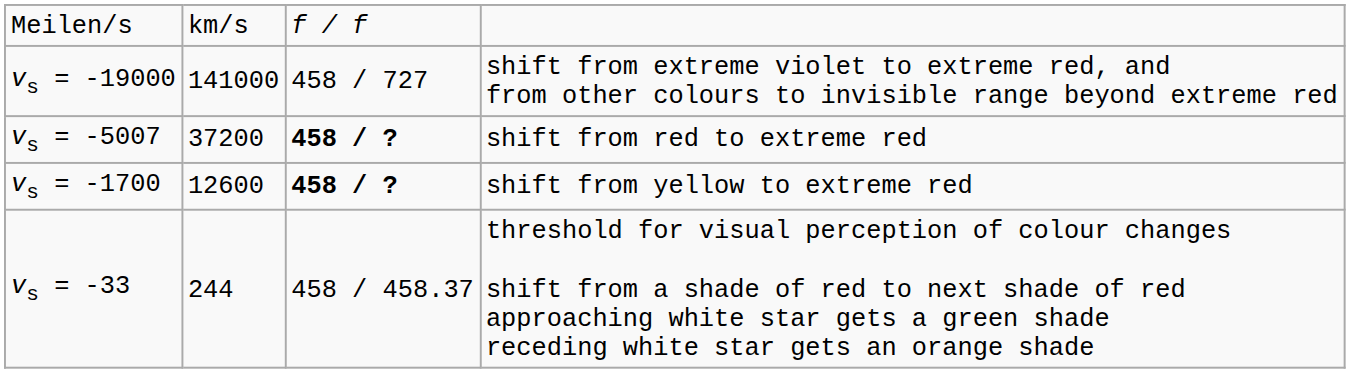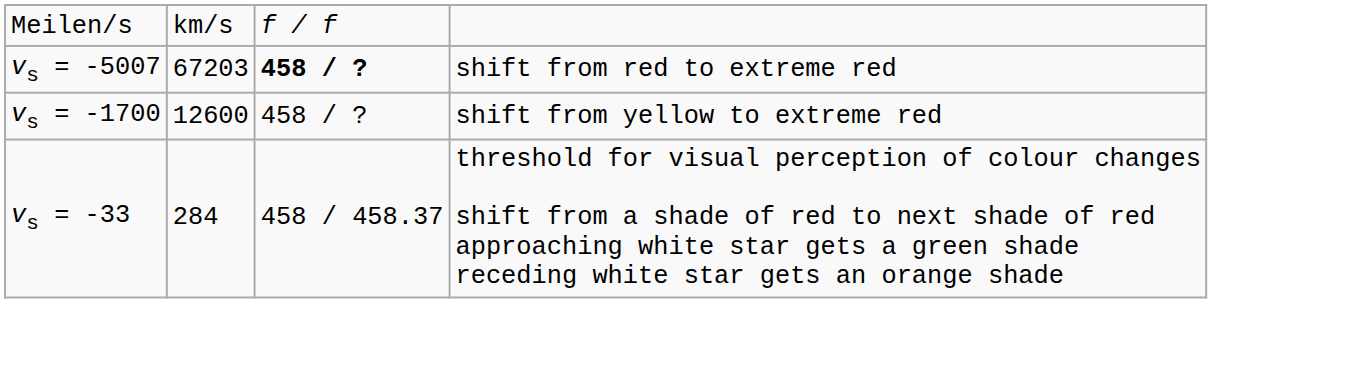- row: (93, 82)
(226, 140) 37200 -> (211, 69) 67203
(345, 186) bold -> (314, 116) normal
(211, 289) 244 -> (196, 218) 284
